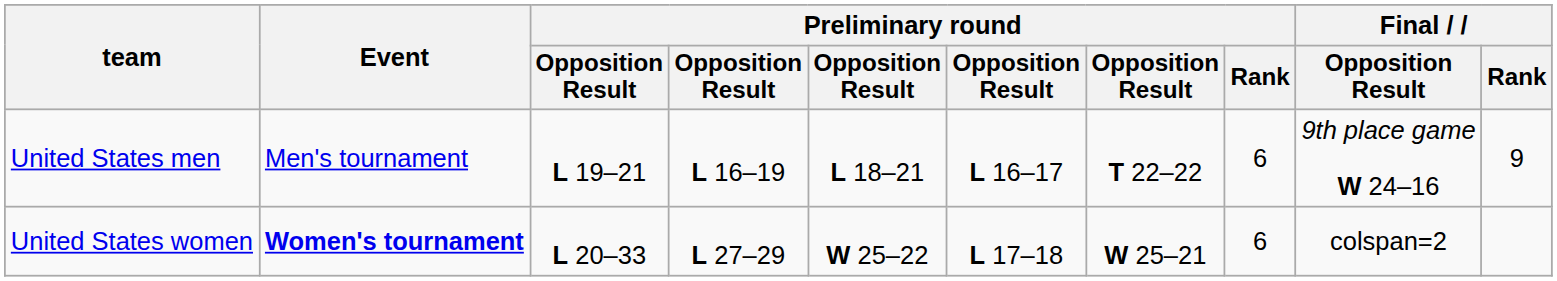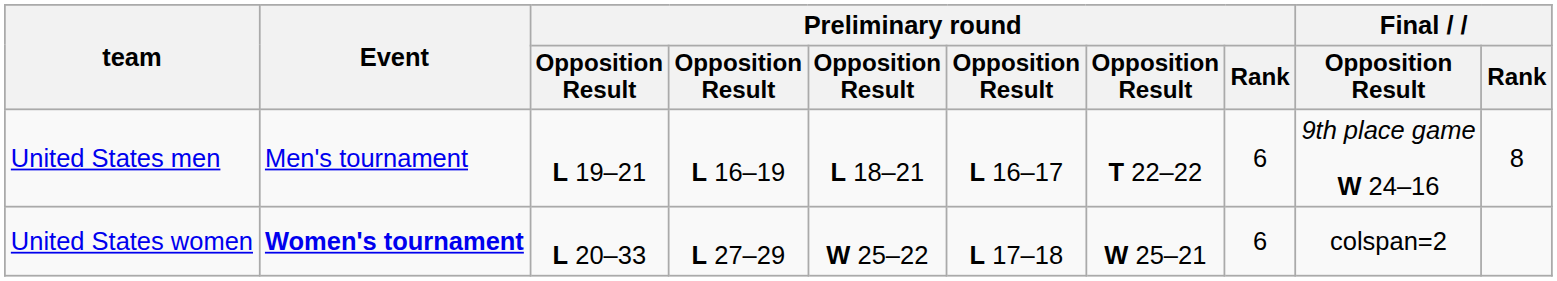(1517, 159) 9 -> (1517, 159) 8
